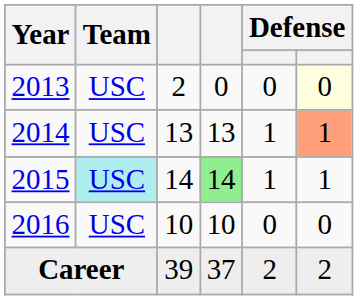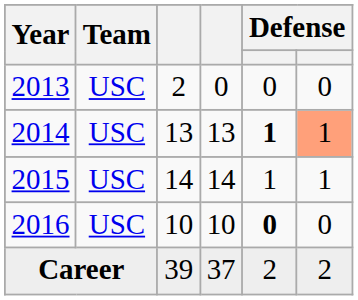(325, 86) lightyellow background -> (325, 86) no background
(270, 132) normal -> (270, 132) bold
(117, 178) paleturquoise background -> (117, 178) no background
(221, 178) lightgreen background -> (221, 178) no background
(270, 224) normal -> (270, 224) bold
